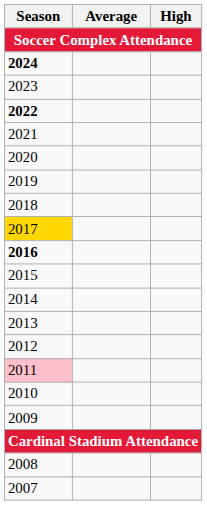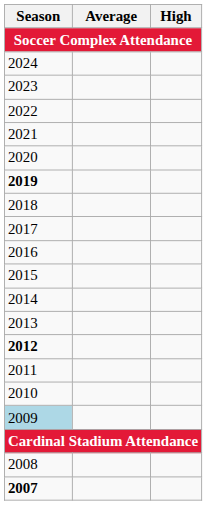(23, 63) bold -> (23, 63) normal
(23, 110) bold -> (23, 110) normal
(23, 181) normal -> (23, 181) bold
(23, 228) gold background -> (23, 228) no background
(23, 252) bold -> (23, 252) normal
(23, 346) normal -> (23, 346) bold
(22, 370) pink background -> (22, 370) no background
(23, 417) no background -> (23, 417) lightblue background
(23, 488) normal -> (23, 488) bold
